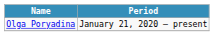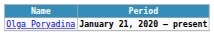(143, 24) normal -> (143, 24) bold
